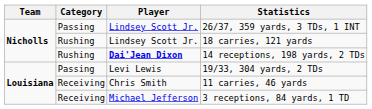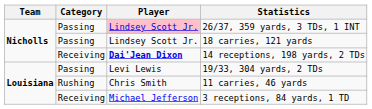(154, 26) no background -> (154, 26) pink background
(76, 41) Rushing -> (76, 41) Passing
(76, 55) Rushing -> (81, 55) Receiving
(81, 83) Receiving -> (76, 83) Rushing
